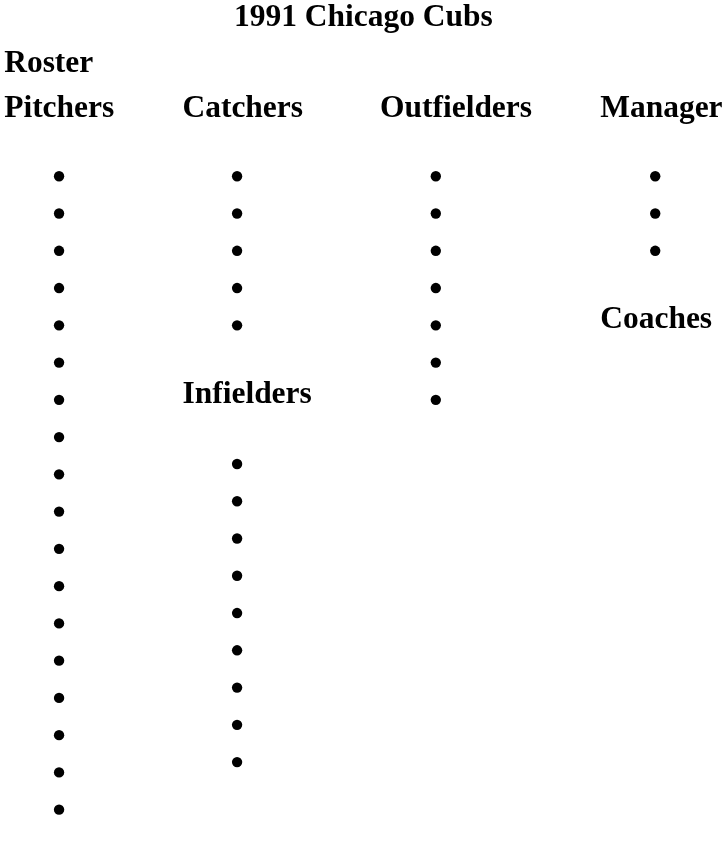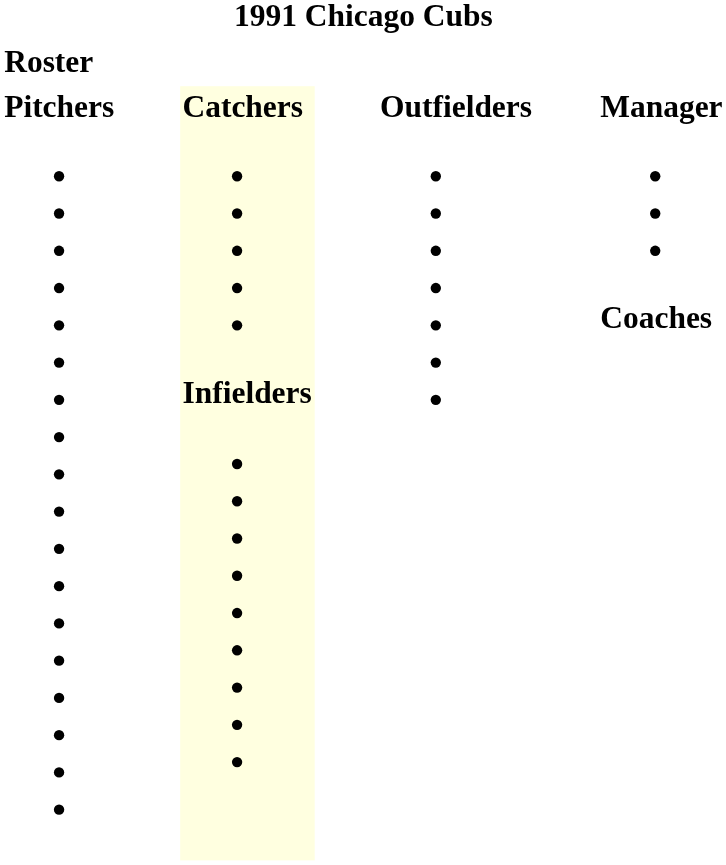(247, 434) no background -> (247, 434) lightyellow background
